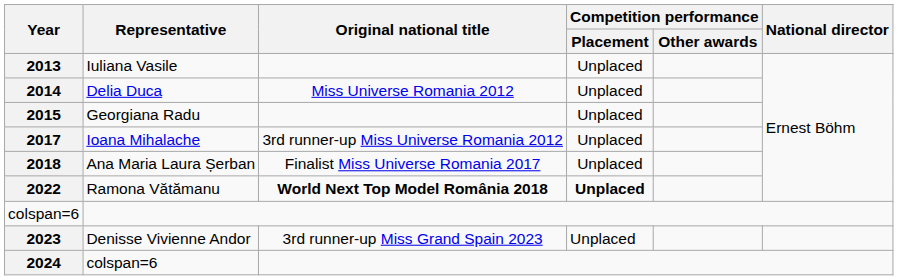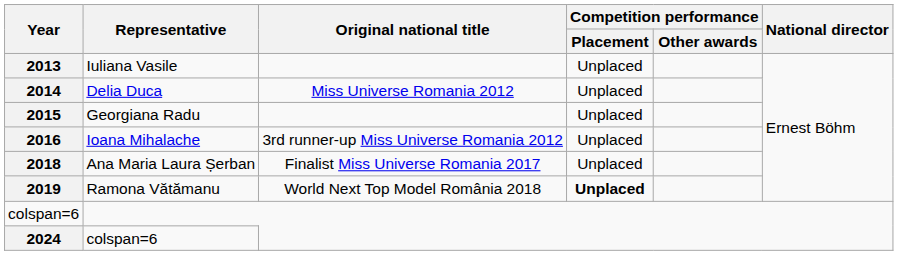(44, 140) 2017 -> (44, 140) 2016
(44, 189) 2022 -> (44, 189) 2019
(413, 189) bold -> (413, 189) normal
- row: (168, 238)
